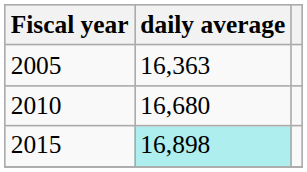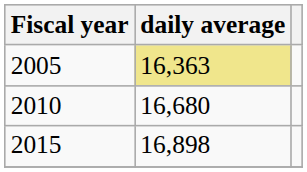(175, 65) no background -> (175, 65) khaki background
(175, 145) paleturquoise background -> (175, 145) no background
